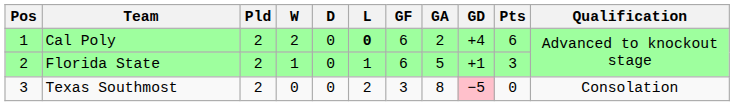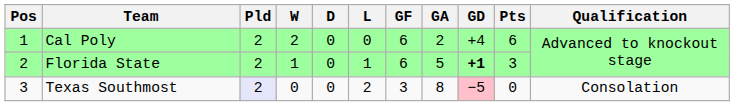(367, 40) bold -> (367, 40) normal
(476, 64) normal -> (476, 64) bold
(258, 88) no background -> (258, 88) lavender background
